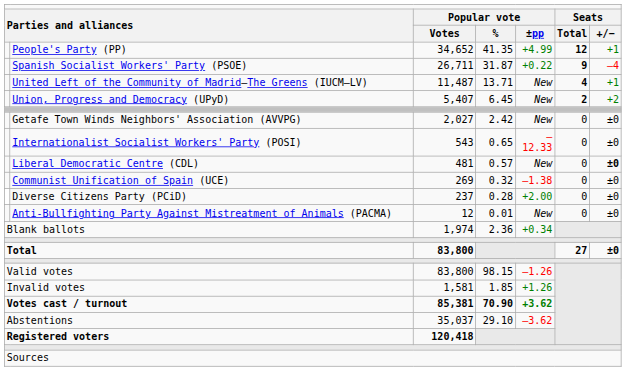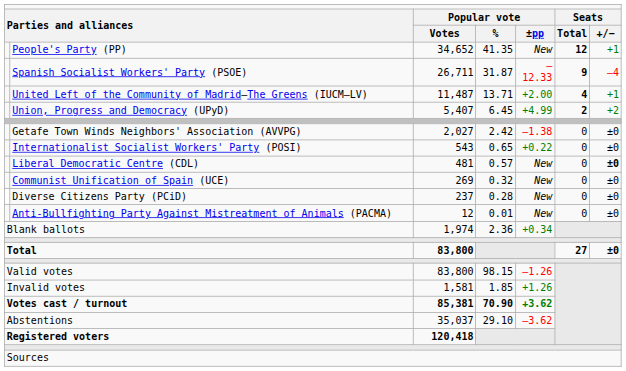(537, 50) +4.99 -> (543, 50) New
(537, 66) +0.22 -> (537, 72) –12.33
(543, 83) New -> (537, 94) +2.00
(543, 99) New -> (537, 110) +4.99
(543, 120) New -> (537, 132) –1.38
(537, 142) –12.33 -> (537, 148) +0.22
(537, 180) –1.38 -> (543, 180) New
(537, 197) +2.00 -> (543, 197) New
